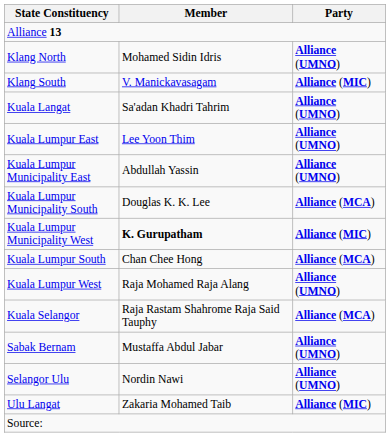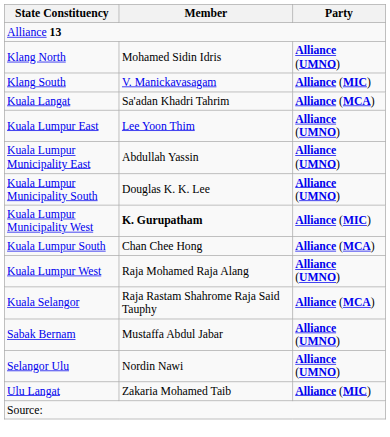(318, 107) Alliance (UMNO) -> (335, 100) Alliance (MCA)
(335, 202) Alliance (MCA) -> (318, 189) Alliance (UMNO)
